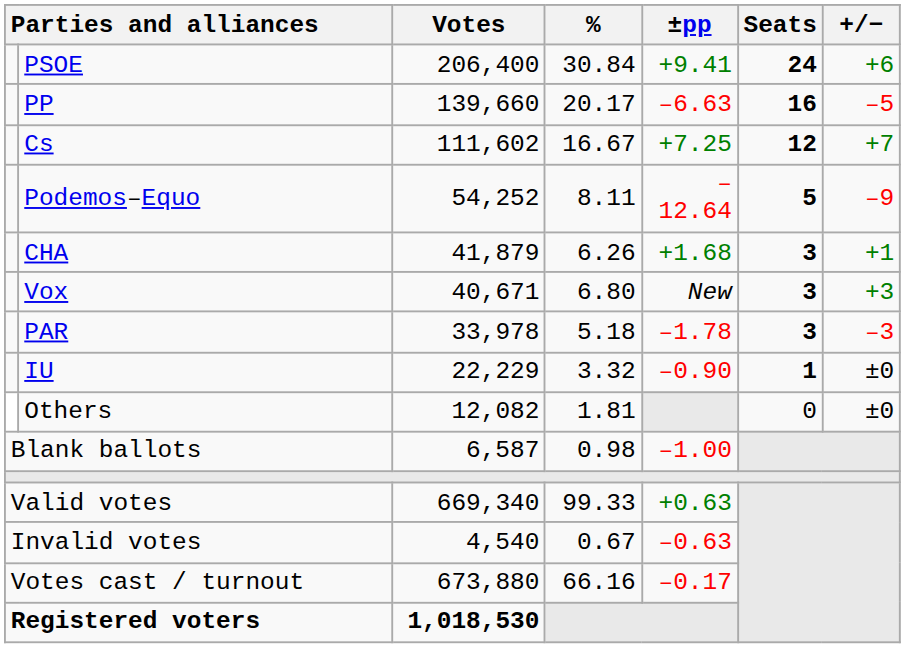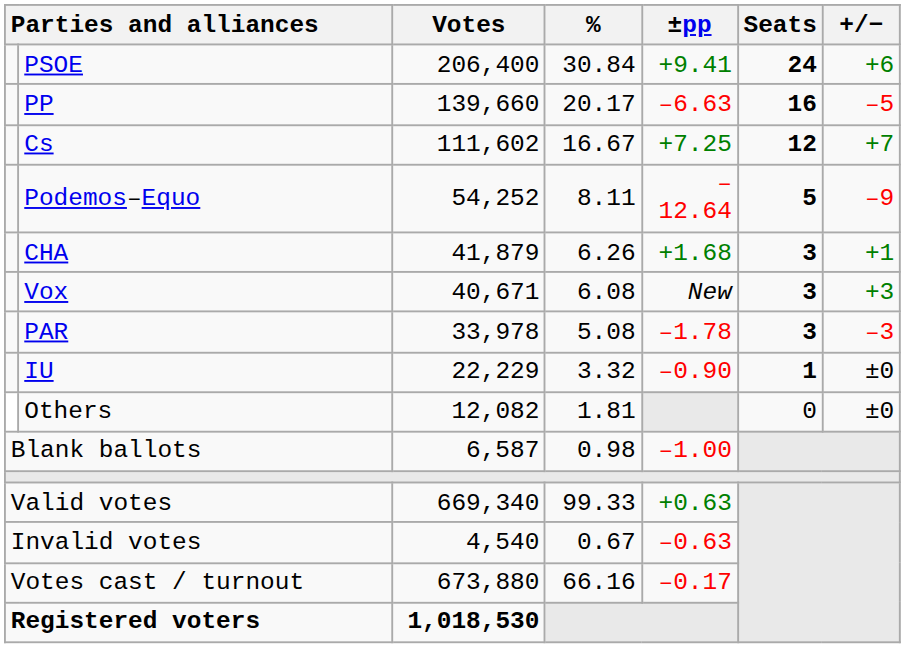(606, 292) 6.80 -> (606, 292) 6.08
(606, 332) 5.18 -> (606, 332) 5.08
